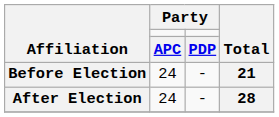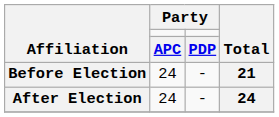(246, 99) 28 -> (246, 99) 24
